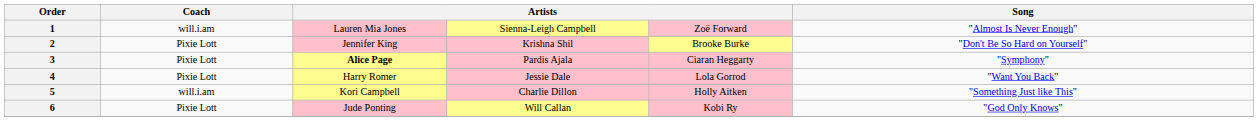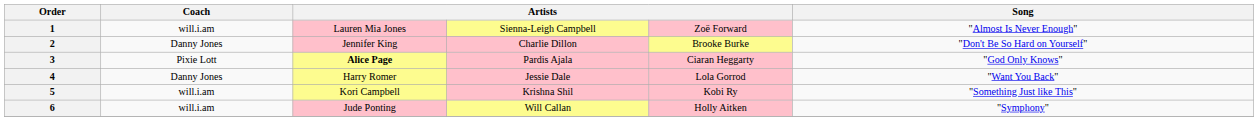(197, 44) Pixie Lott -> (197, 44) Danny Jones
(548, 44) Krishna Shil -> (548, 44) Charlie Dillon
(1023, 60) "Symphony" -> (1023, 60) "God Only Knows"
(197, 76) Pixie Lott -> (197, 76) Danny Jones
(548, 92) Charlie Dillon -> (548, 92) Krishna Shil
(721, 92) Holly Aitken -> (721, 92) Kobi Ry
(197, 108) Pixie Lott -> (197, 108) will.i.am
(721, 108) Kobi Ry -> (721, 108) Holly Aitken
(1023, 108) "God Only Knows" -> (1023, 108) "Symphony"
